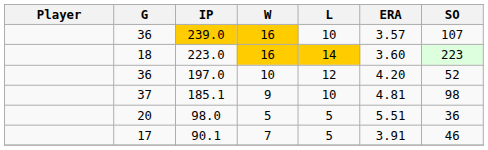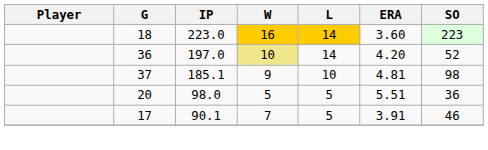- row: (206, 35)
(268, 75) no background -> (268, 55) khaki background
(329, 75) 12 -> (329, 55) 14
